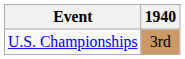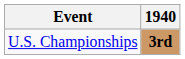(160, 41) normal -> (160, 41) bold
